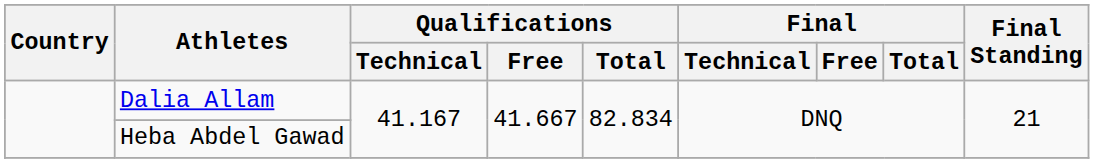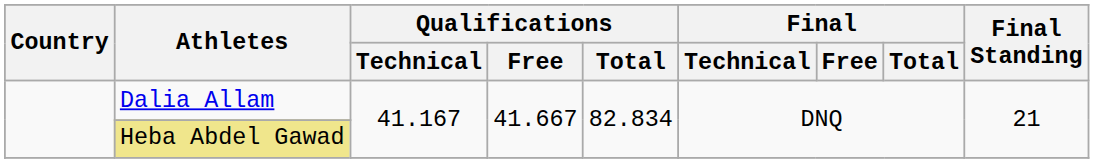(232, 138) no background -> (232, 138) khaki background
